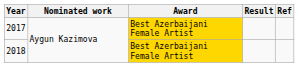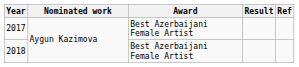(169, 29) gold background -> (169, 29) no background
(169, 51) gold background -> (169, 51) no background
